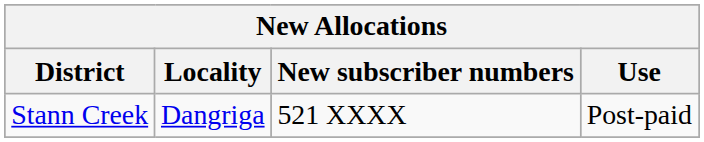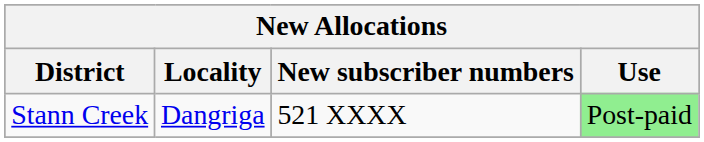(639, 114) no background -> (639, 114) lightgreen background
